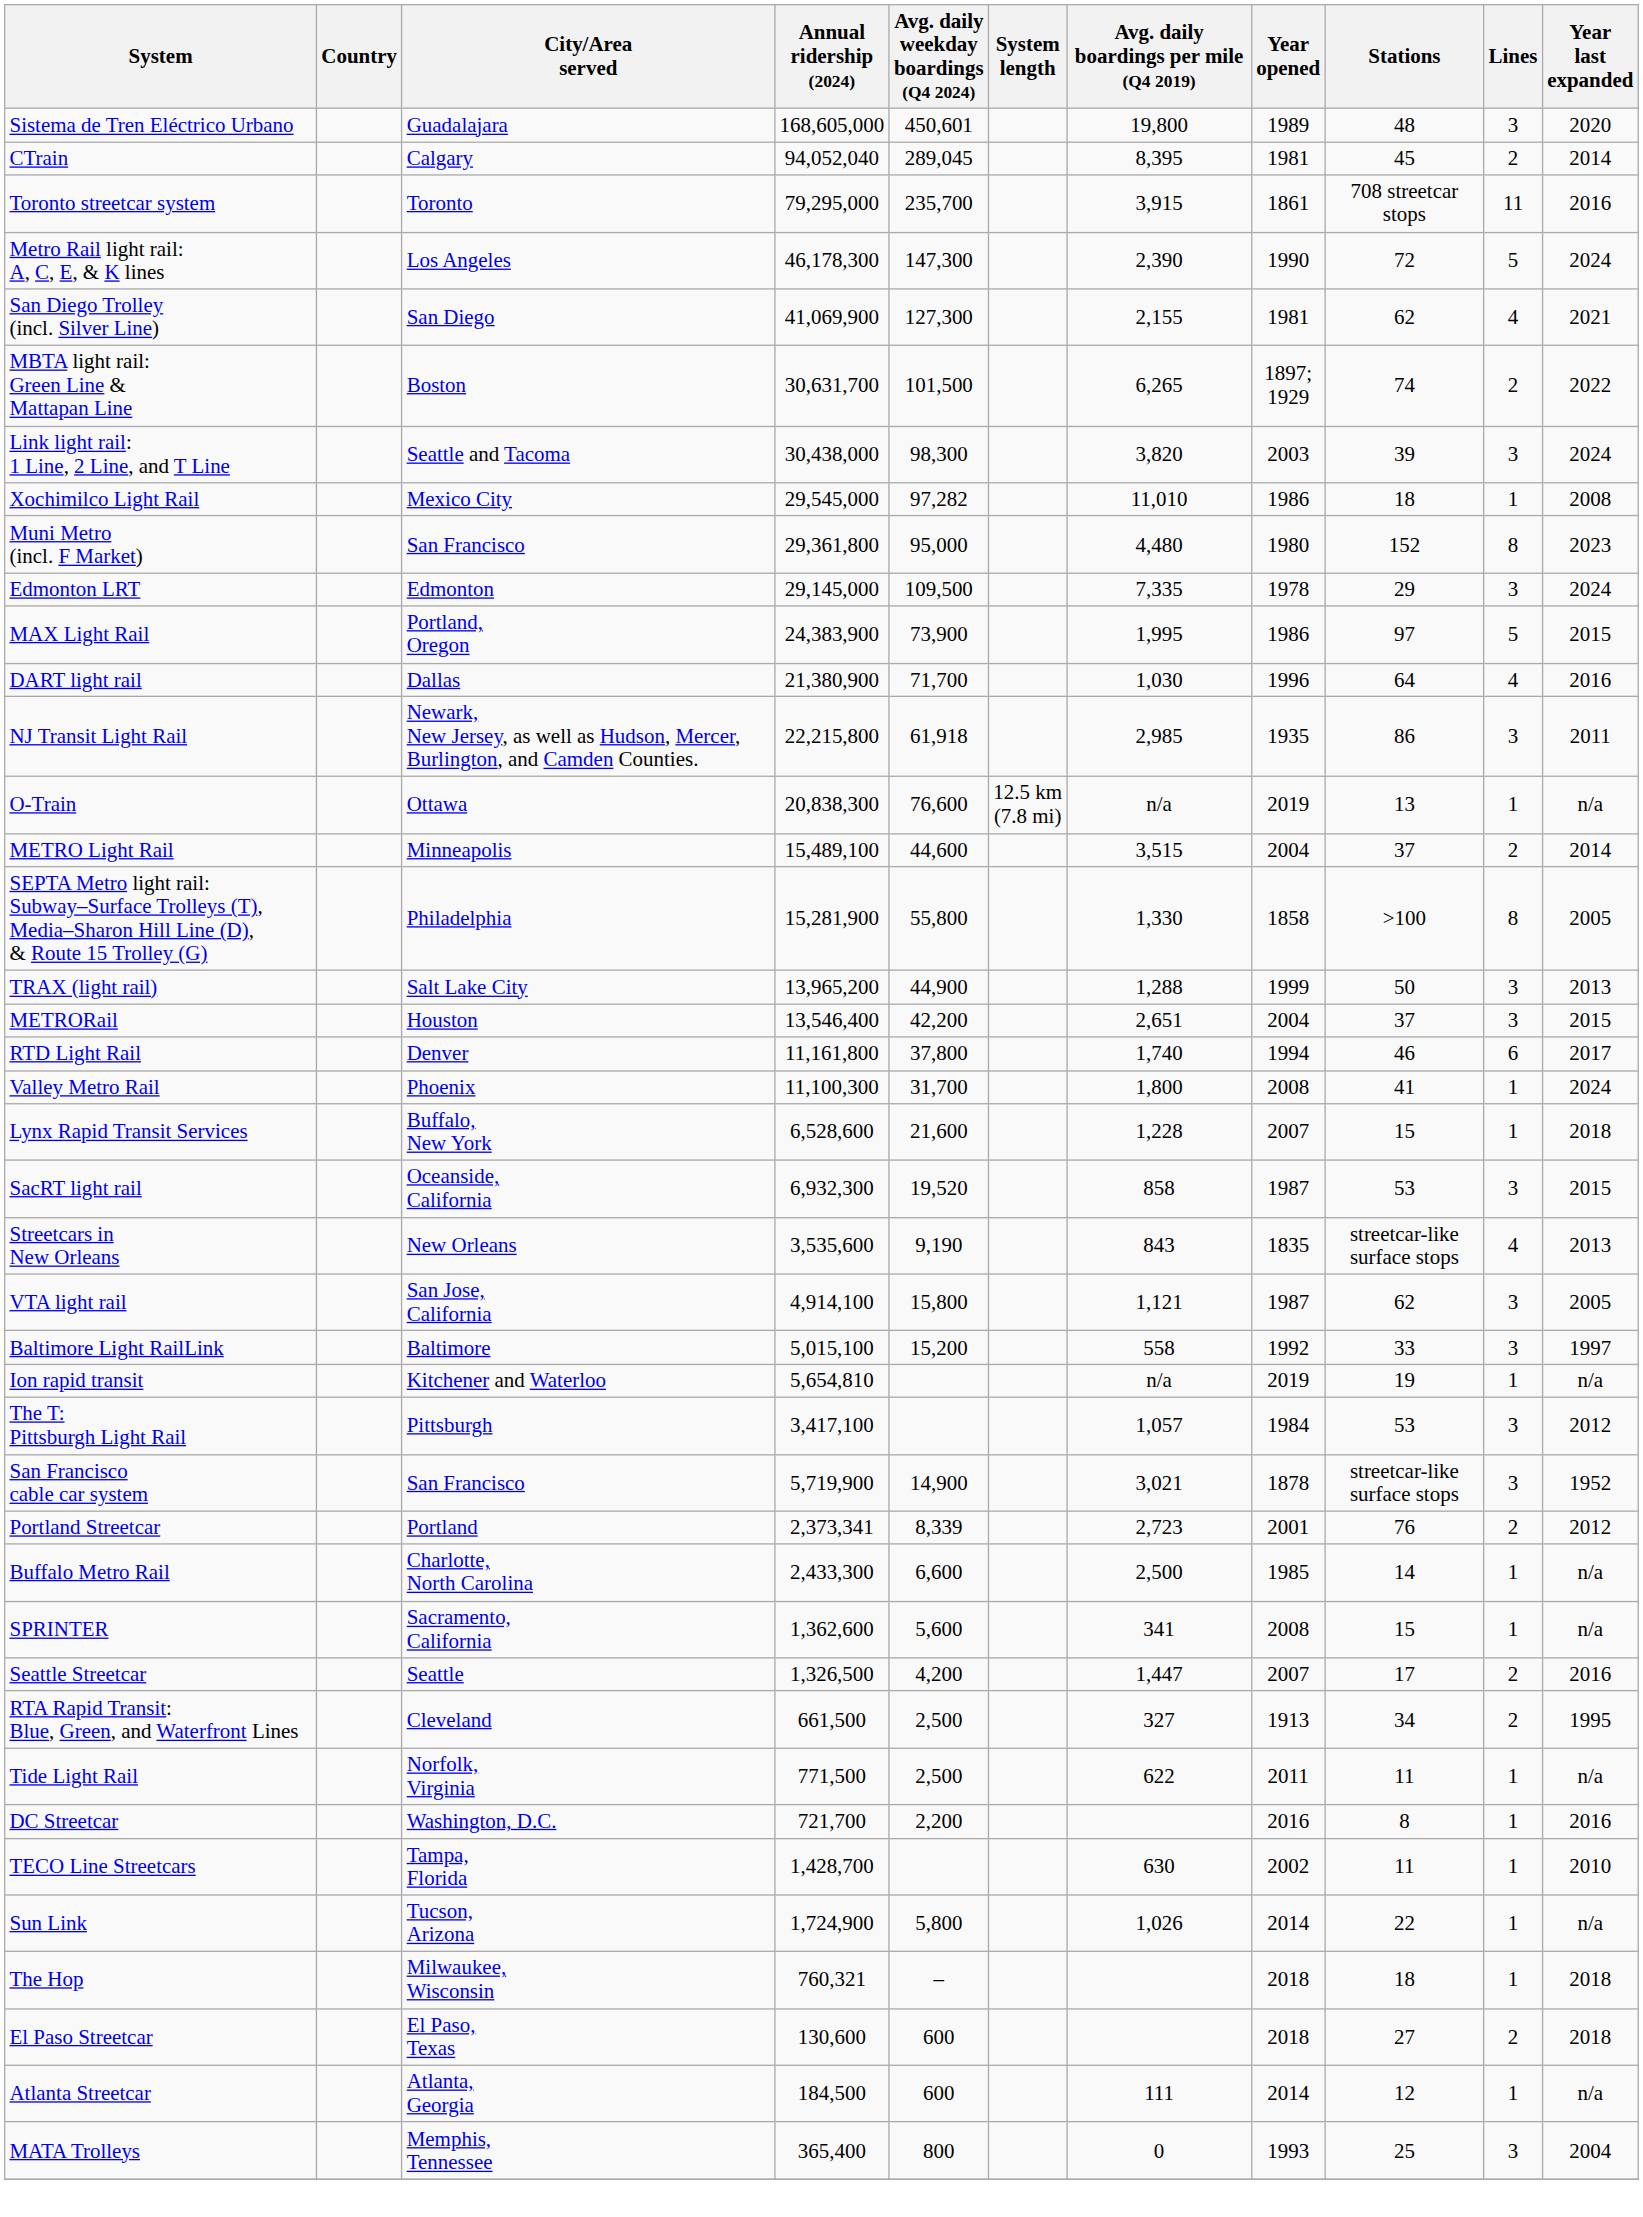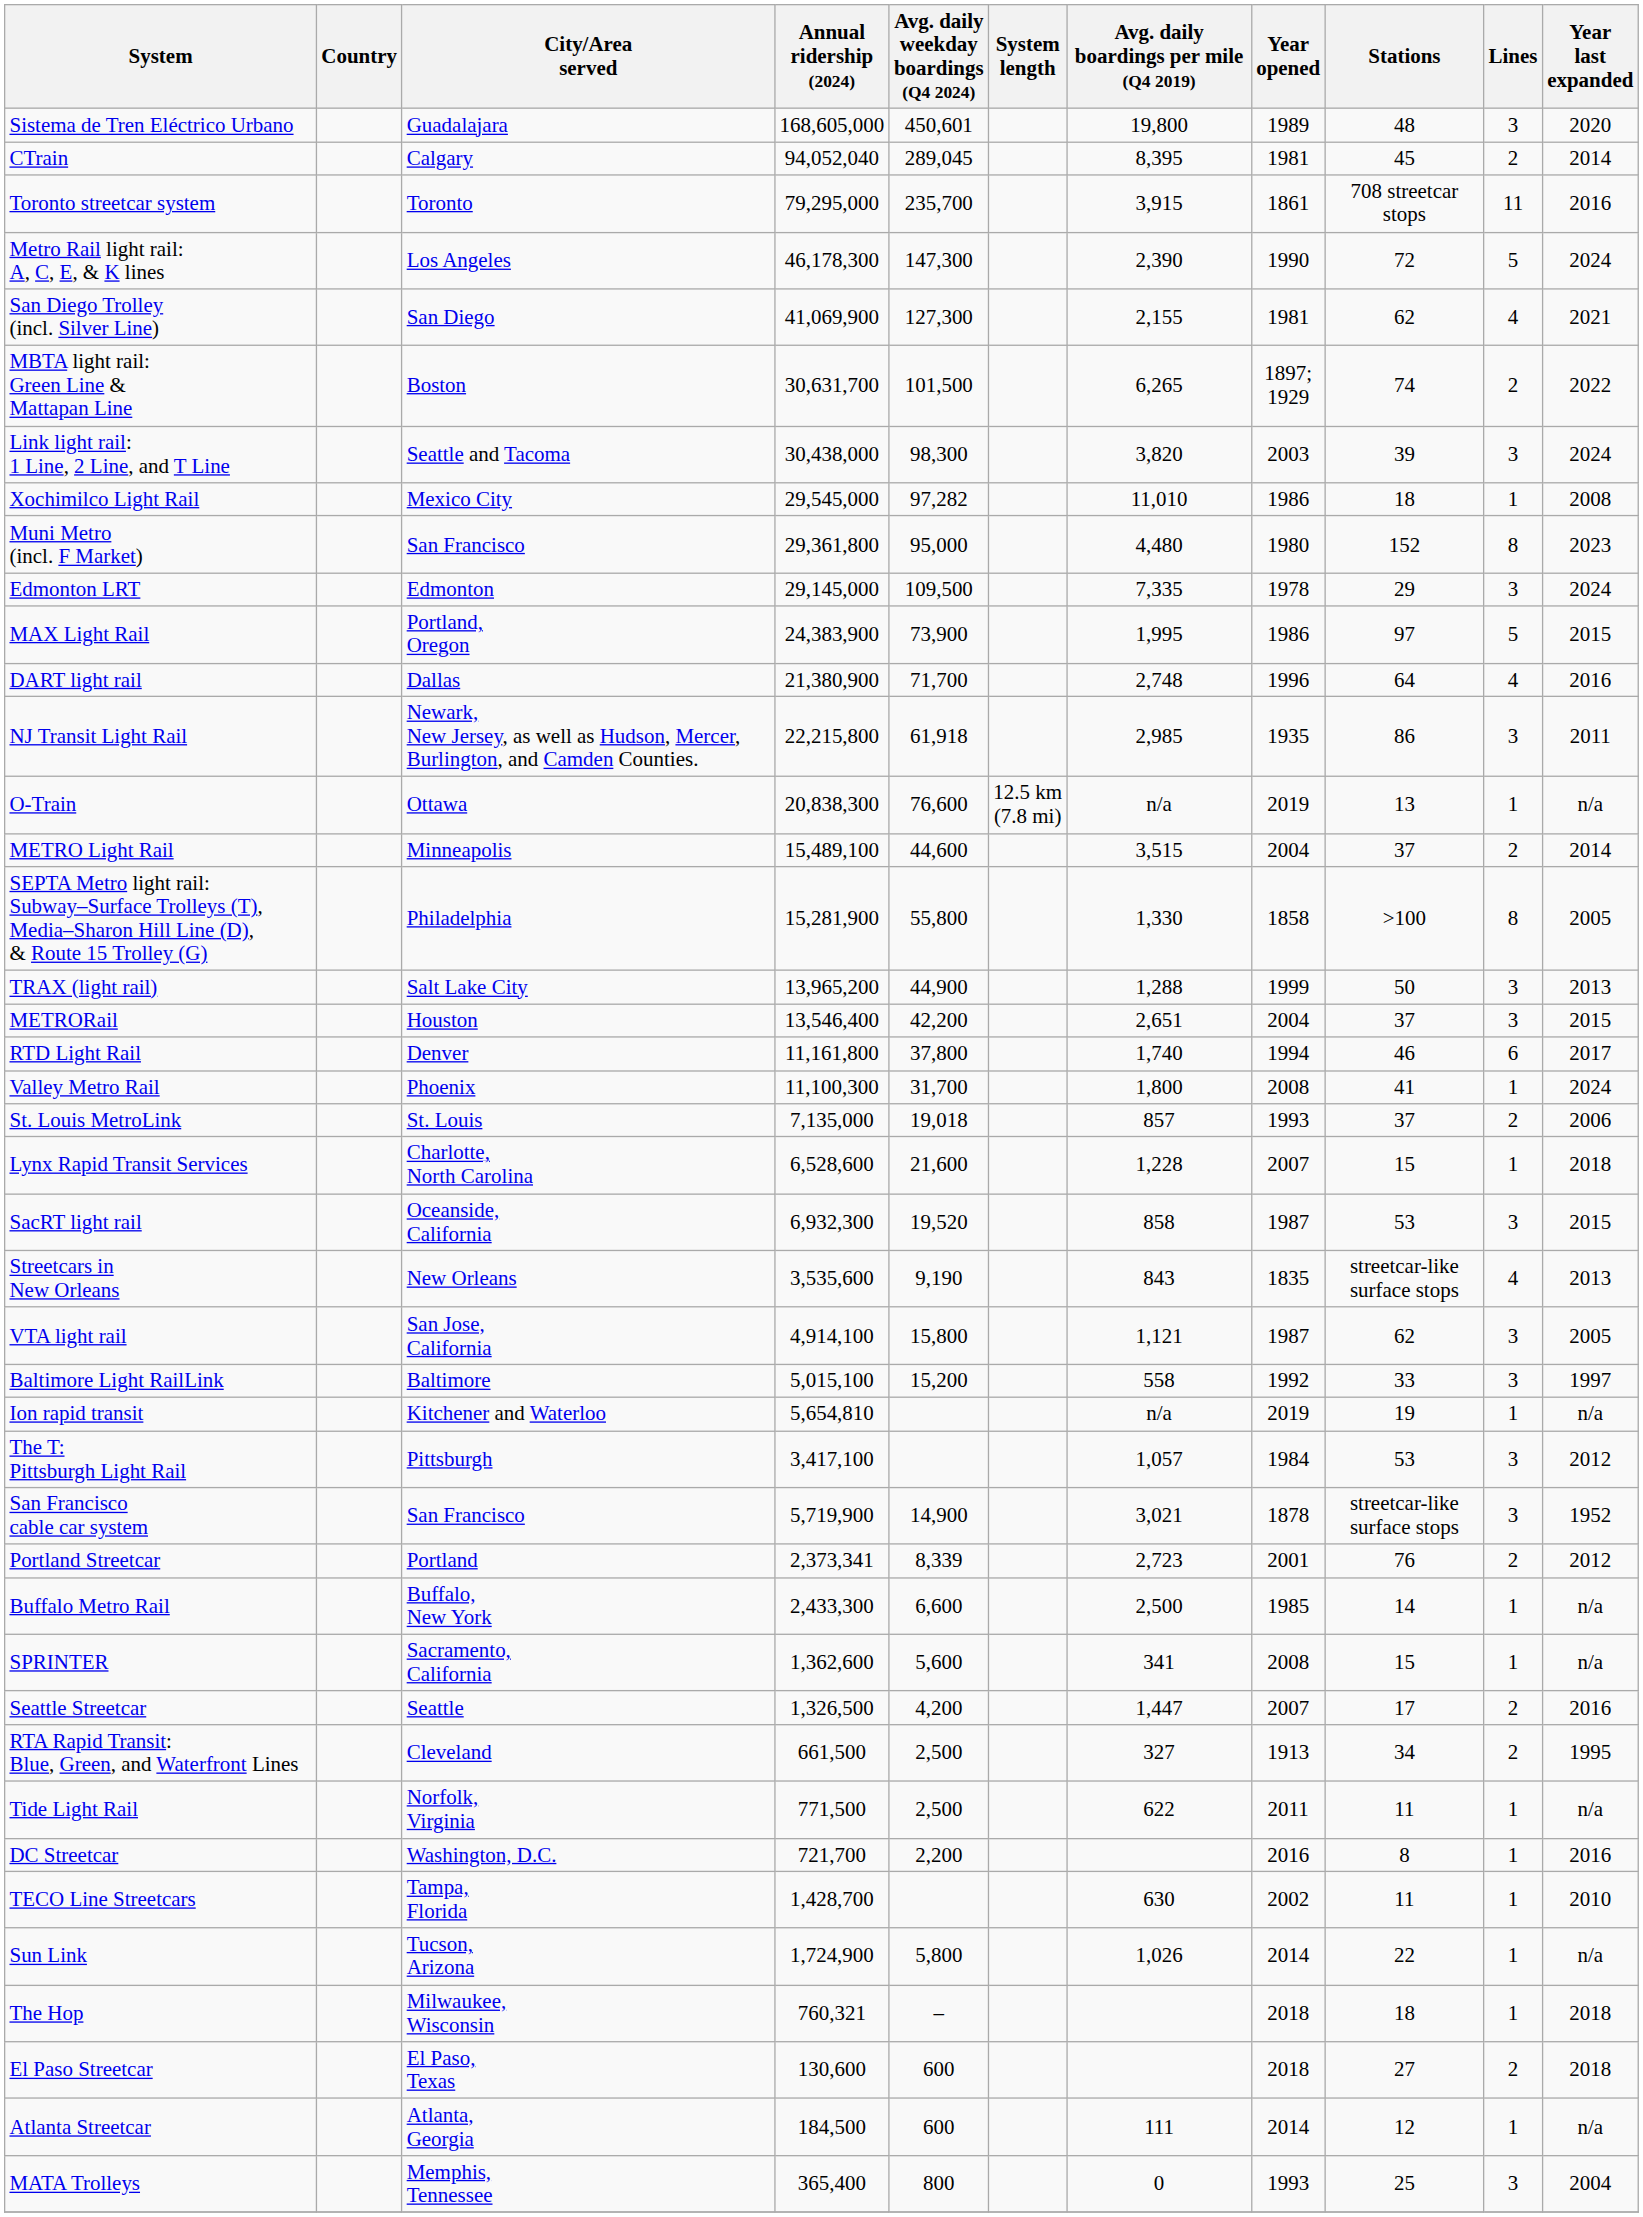(1159, 679) 1,030 -> (1159, 679) 2,748
+ row: (95, 1120)
(449, 1131) Buffalo, New York -> (470, 1165) Charlotte, North Carolina
(470, 1572) Charlotte, North Carolina -> (449, 1605) Buffalo, New York
